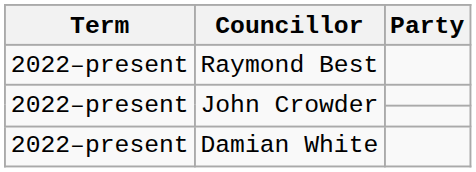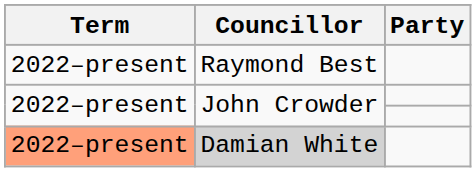(100, 146) no background -> (100, 146) lightsalmon background
(289, 146) no background -> (289, 146) lightgrey background
